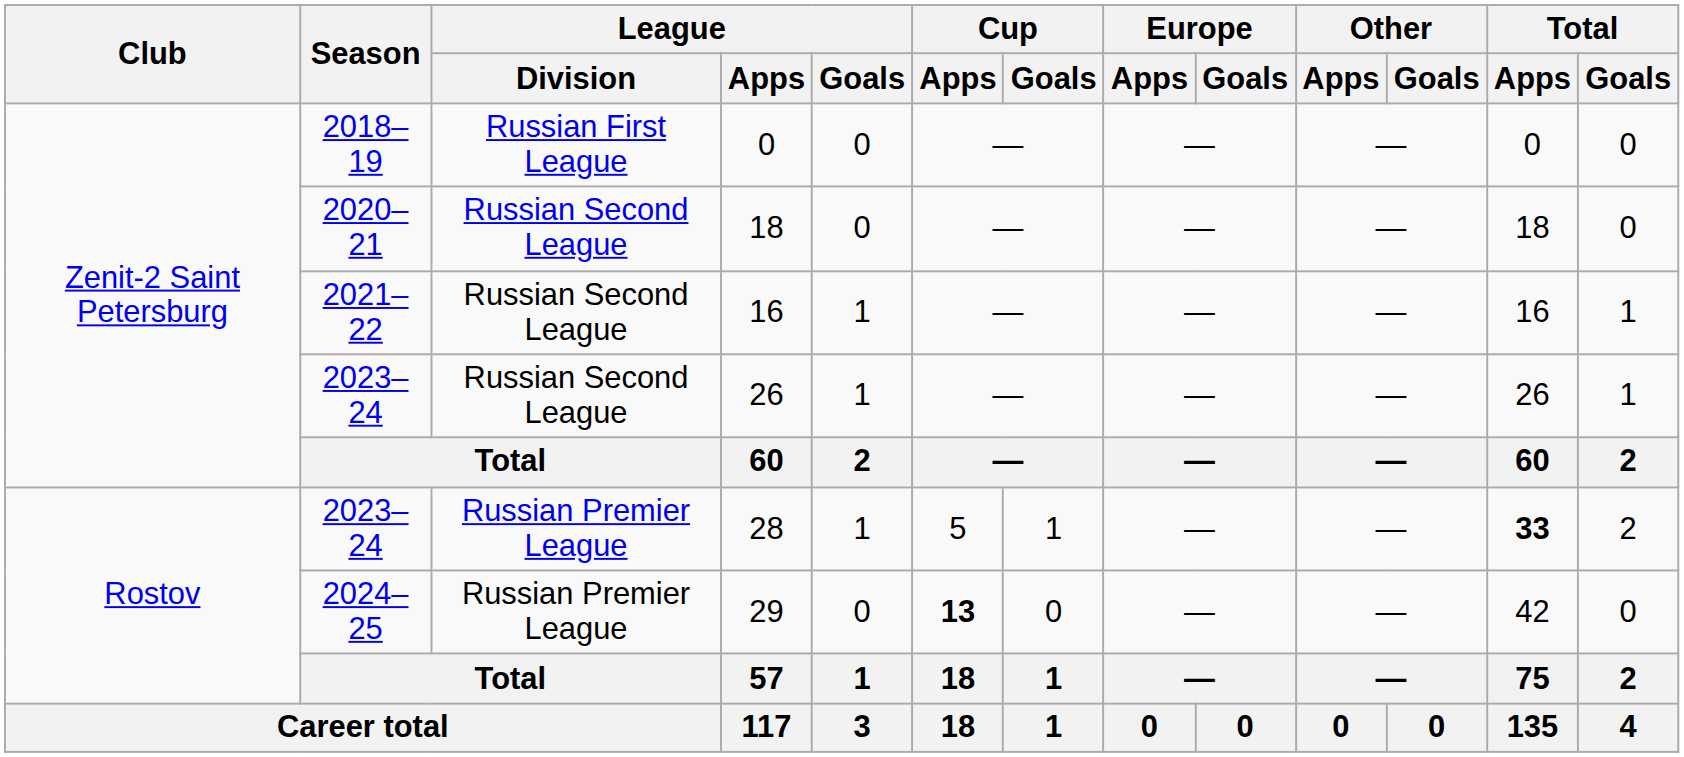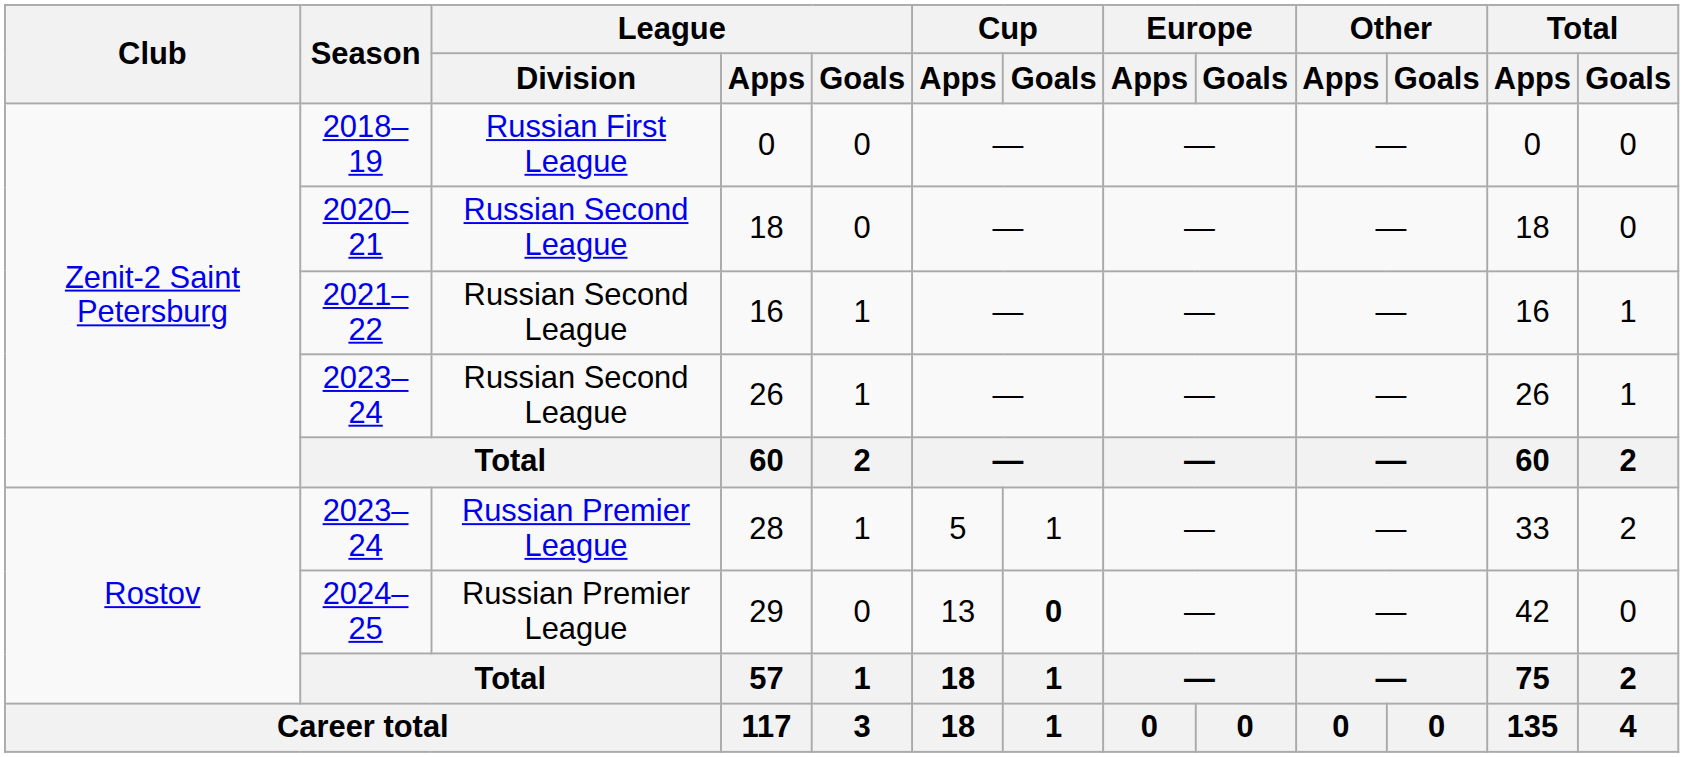(1532, 528) bold -> (1532, 528) normal
(958, 611) bold -> (958, 611) normal
(1054, 611) normal -> (1054, 611) bold
